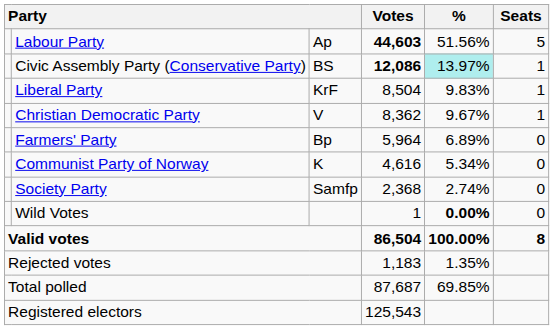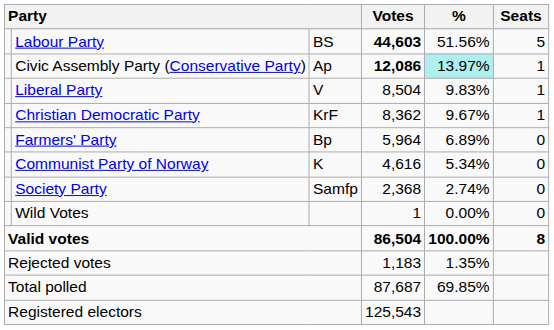(323, 41) Ap -> (323, 41) BS
(323, 66) BS -> (323, 66) Ap
(326, 90) KrF -> (318, 90) V
(318, 115) V -> (326, 115) KrF
(468, 213) bold -> (468, 213) normal
